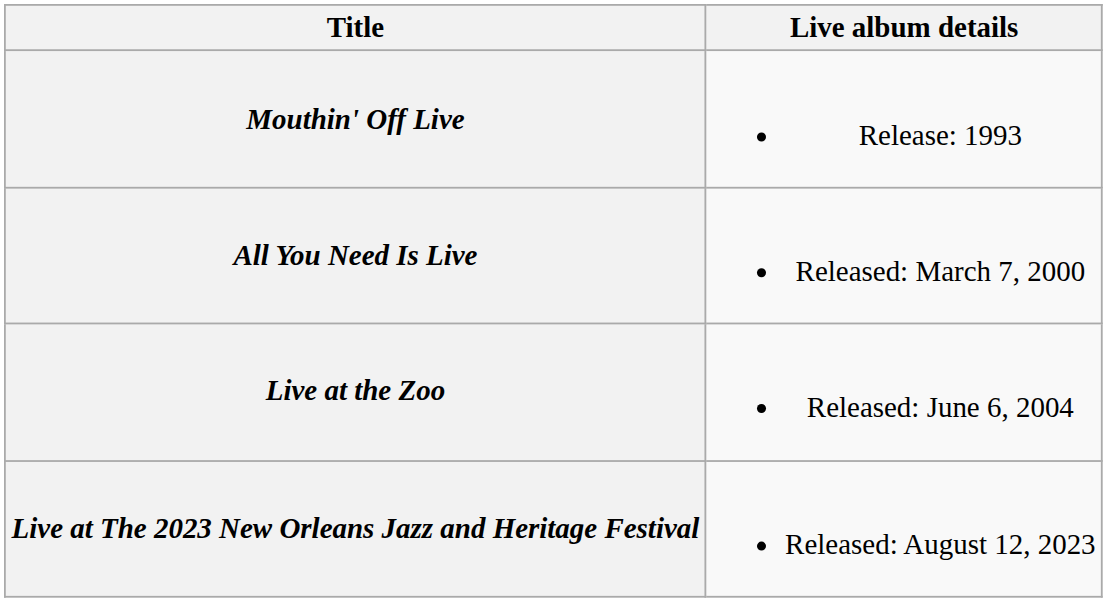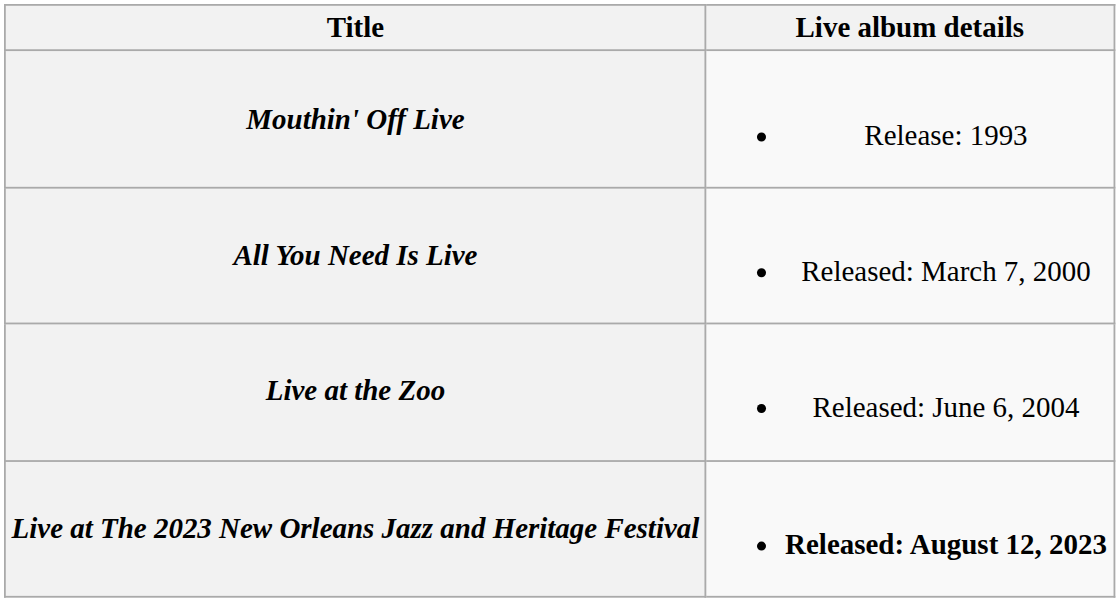(904, 545) normal -> (910, 545) bold
